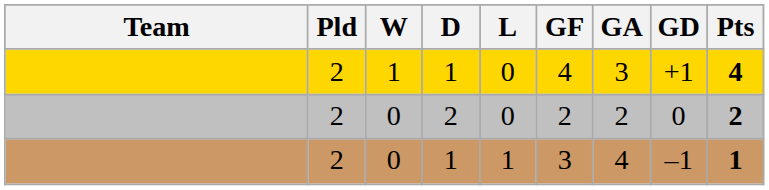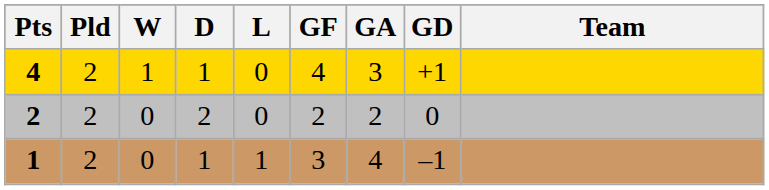columns swapped: (157, 26) <-> (736, 26)
